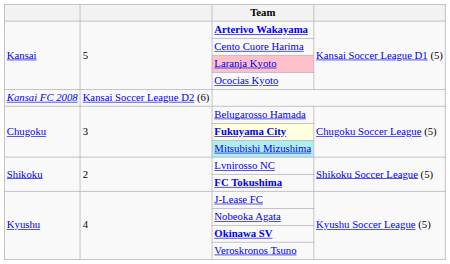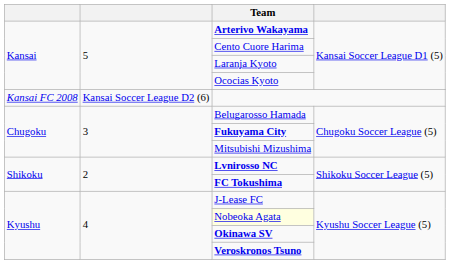(245, 64) pink background -> (245, 64) no background
(250, 132) lightyellow background -> (250, 132) no background
(263, 149) paleturquoise background -> (263, 149) no background
(245, 166) normal -> (246, 166) bold
(248, 217) no background -> (248, 217) lightyellow background
(255, 251) normal -> (258, 251) bold
